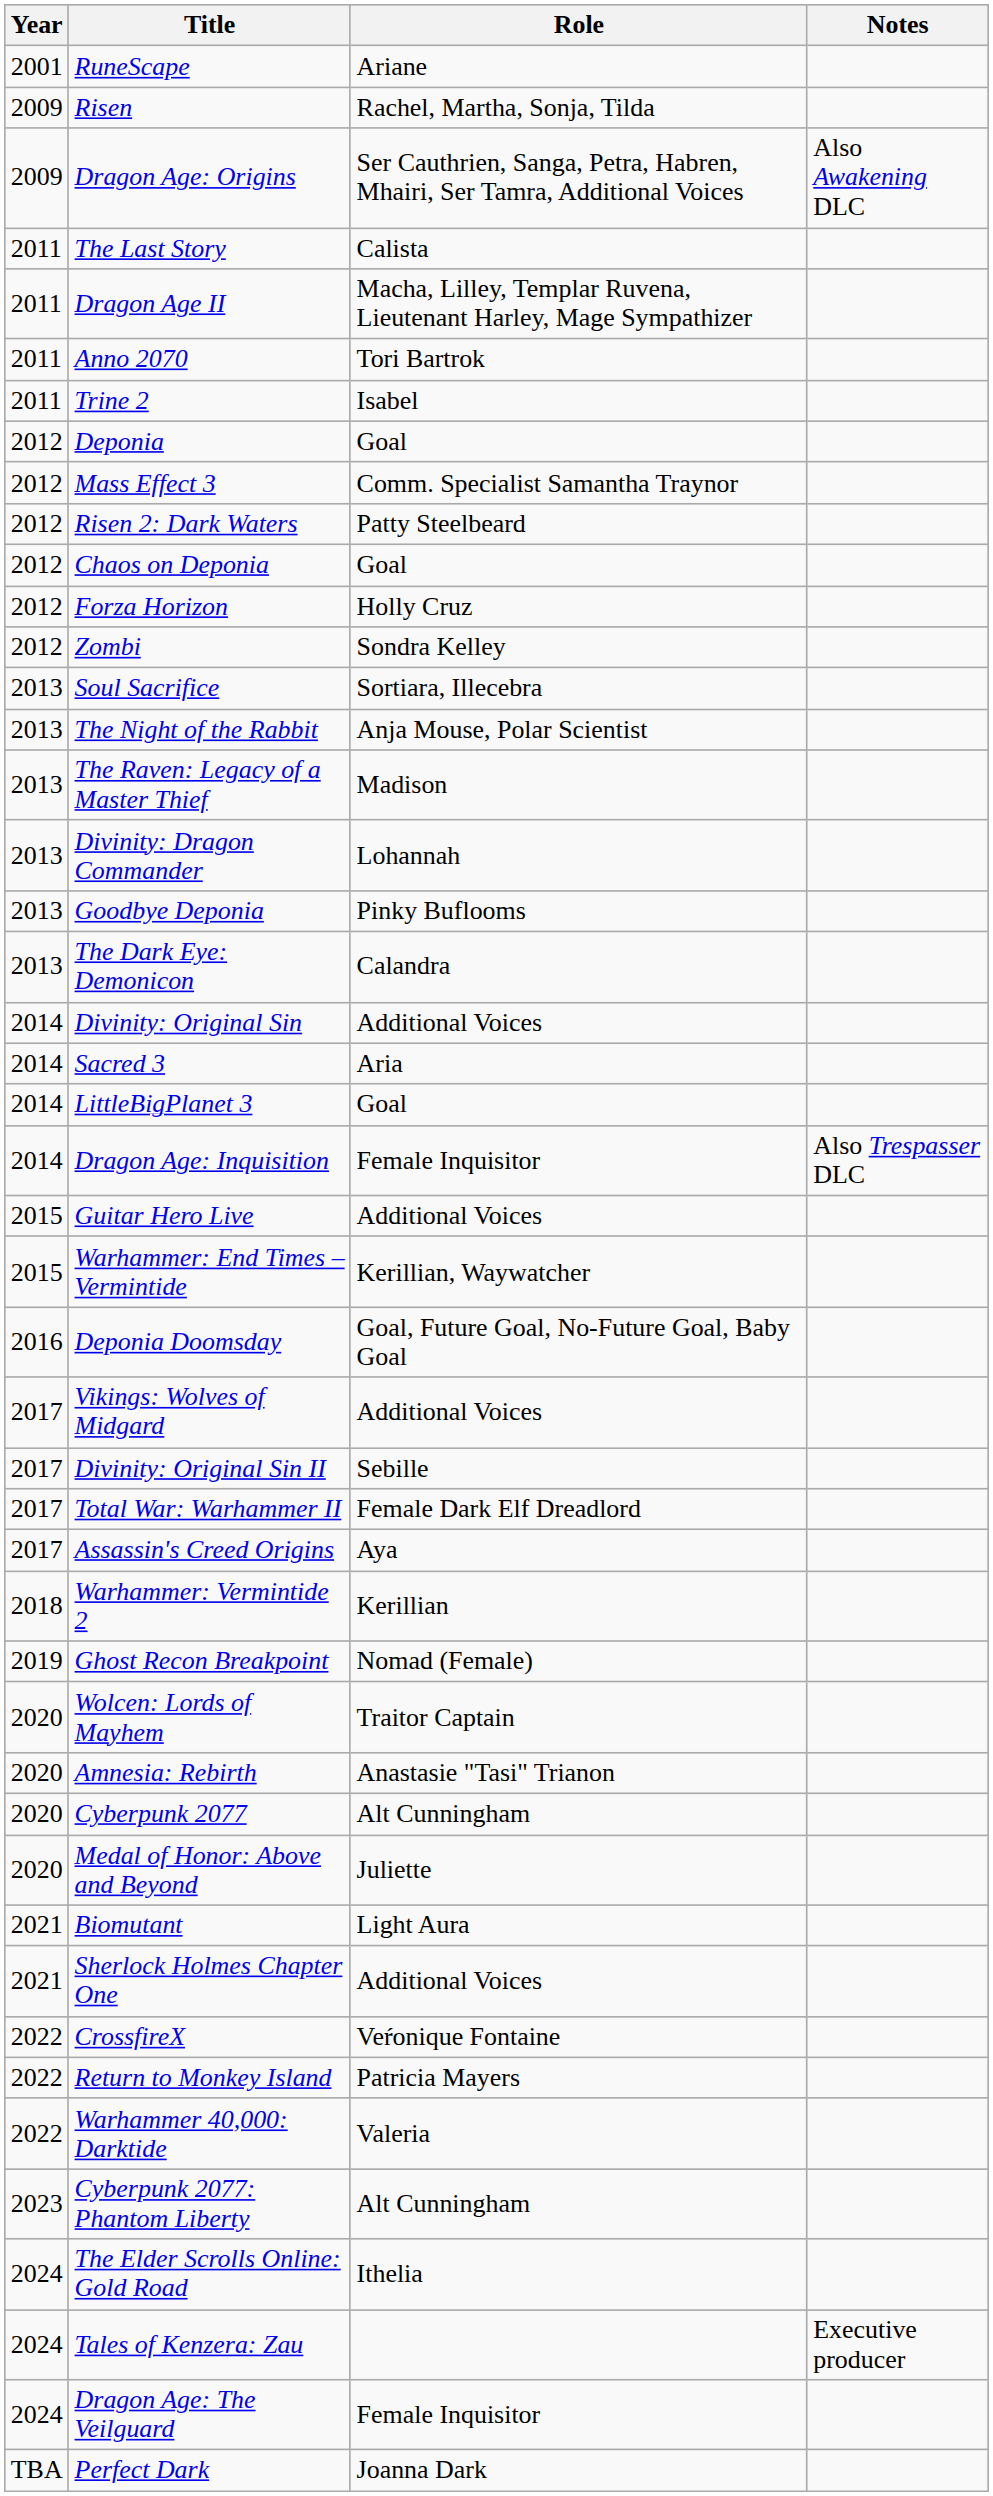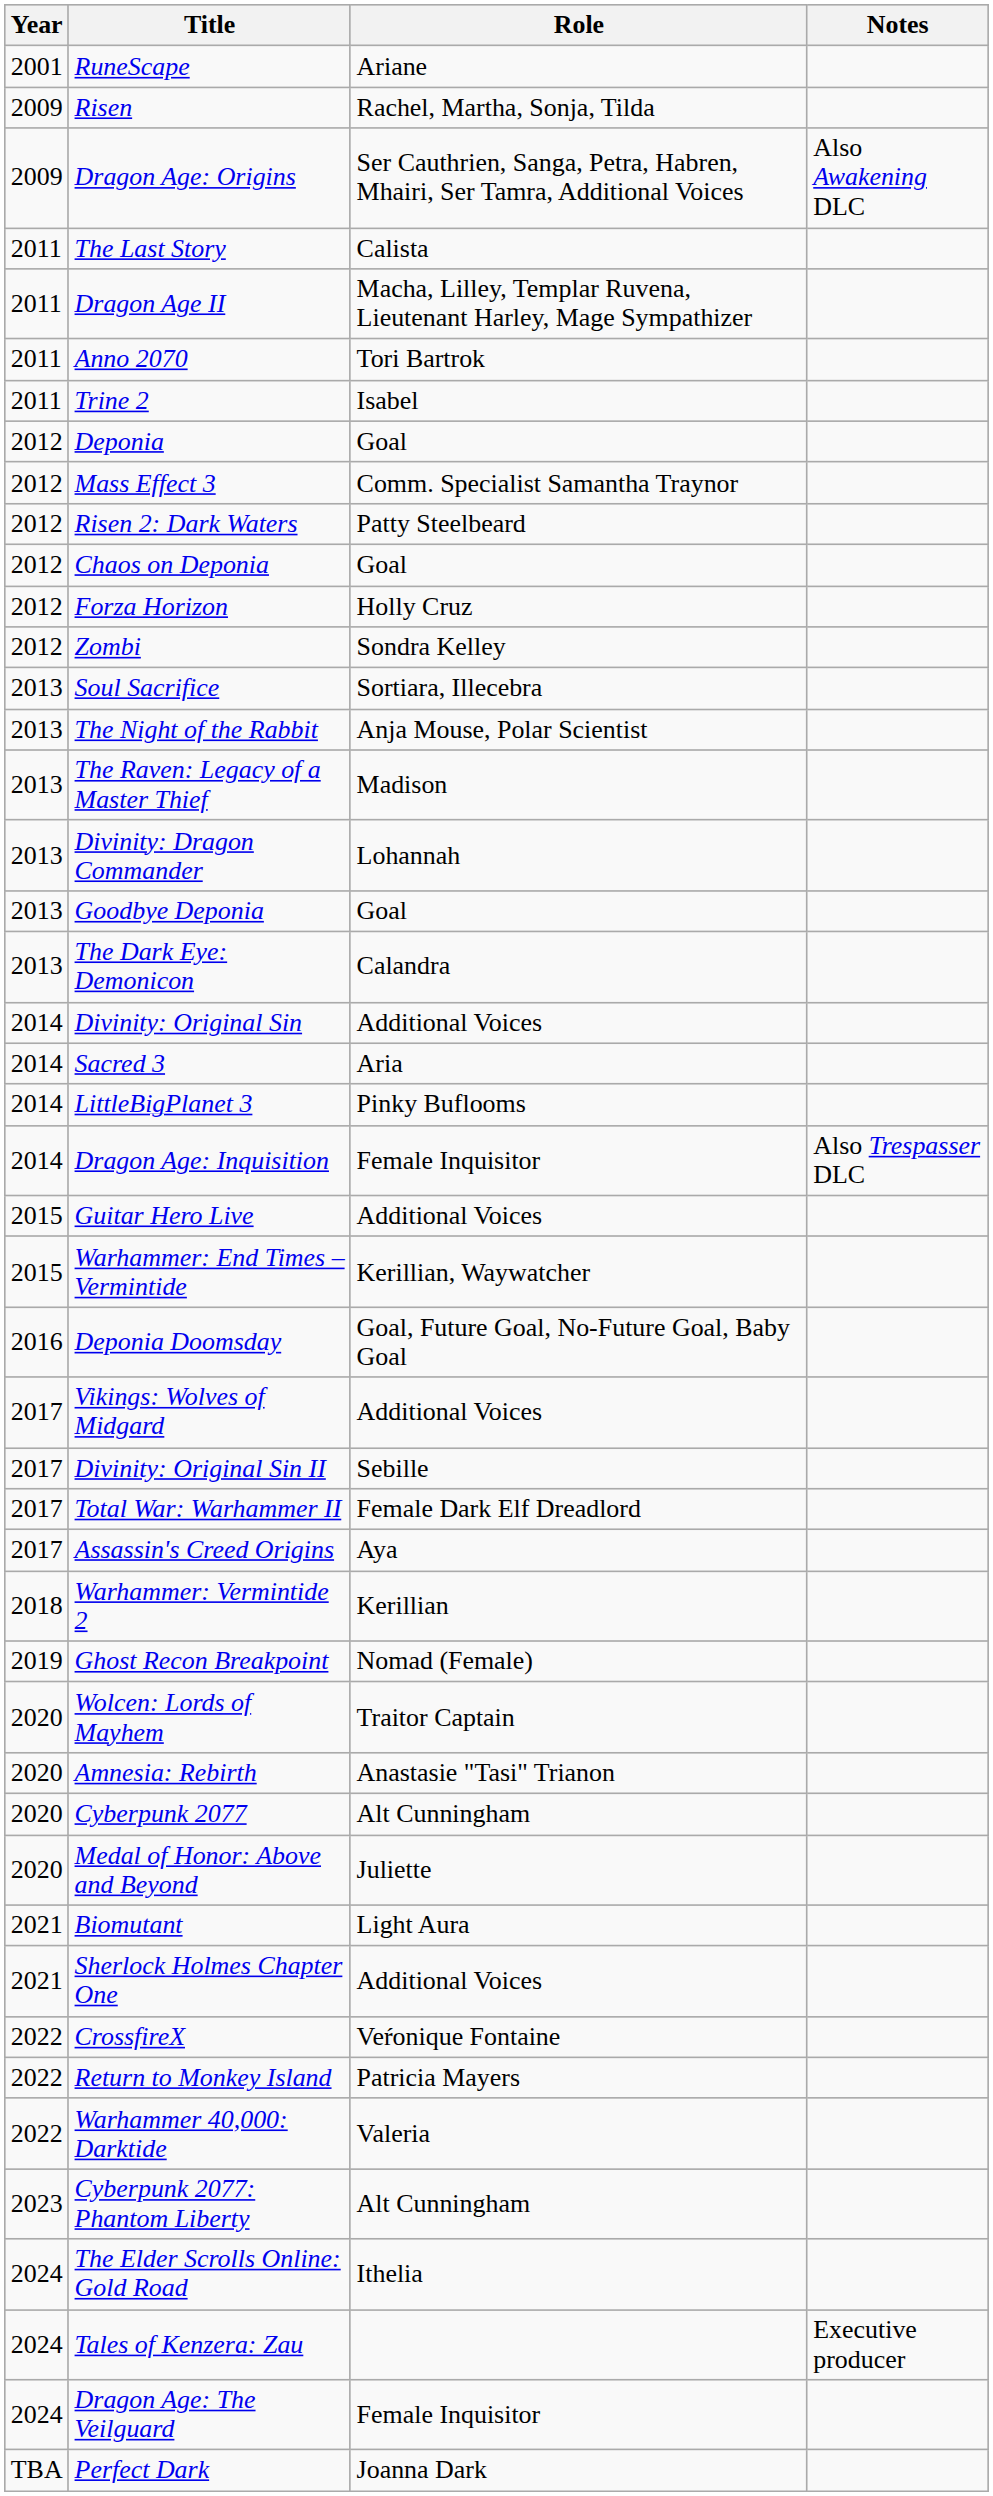(441, 910) Pinky Buflooms -> (382, 910) Goal
(382, 1104) Goal -> (441, 1104) Pinky Buflooms
